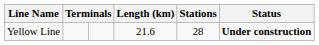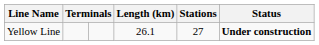(146, 31) 21.6 -> (146, 31) 26.1
(198, 31) 28 -> (198, 31) 27
